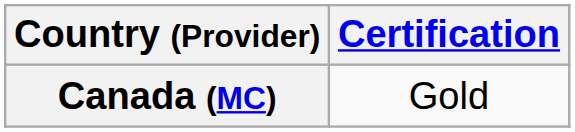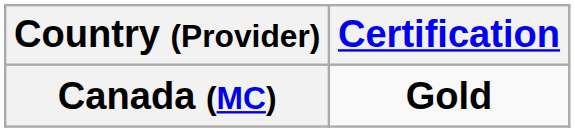(449, 95) normal -> (449, 95) bold
